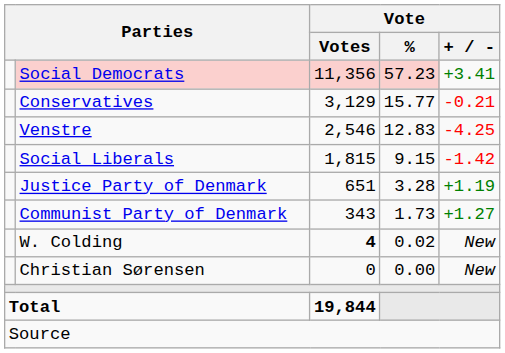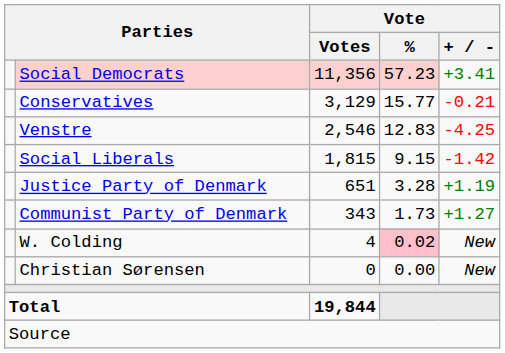(371, 242) bold -> (371, 242) normal
(415, 242) no background -> (415, 242) pink background
